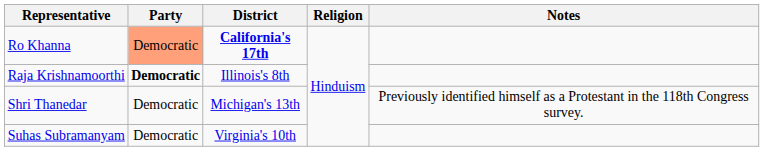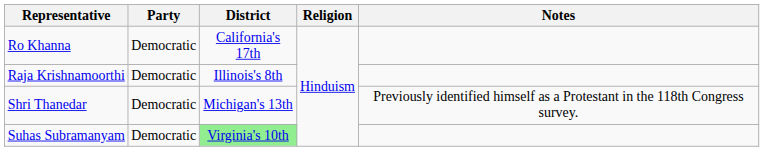(166, 45) lightsalmon background -> (164, 45) no background
(255, 45) bold -> (248, 45) normal
(166, 75) bold -> (164, 75) normal
(255, 135) no background -> (248, 135) lightgreen background
